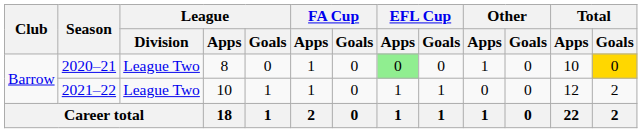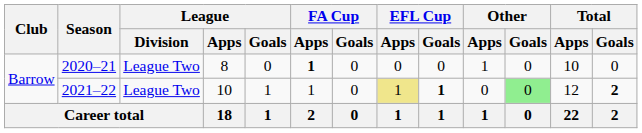(311, 66) normal -> (311, 66) bold
(398, 66) lightgreen background -> (398, 66) no background
(615, 66) gold background -> (615, 66) no background
(398, 90) no background -> (398, 90) khaki background
(441, 90) normal -> (441, 90) bold
(528, 90) no background -> (528, 90) lightgreen background
(615, 90) normal -> (615, 90) bold
